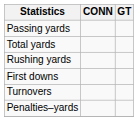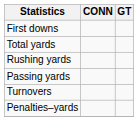rows swapped: (32, 76) <-> (38, 28)
